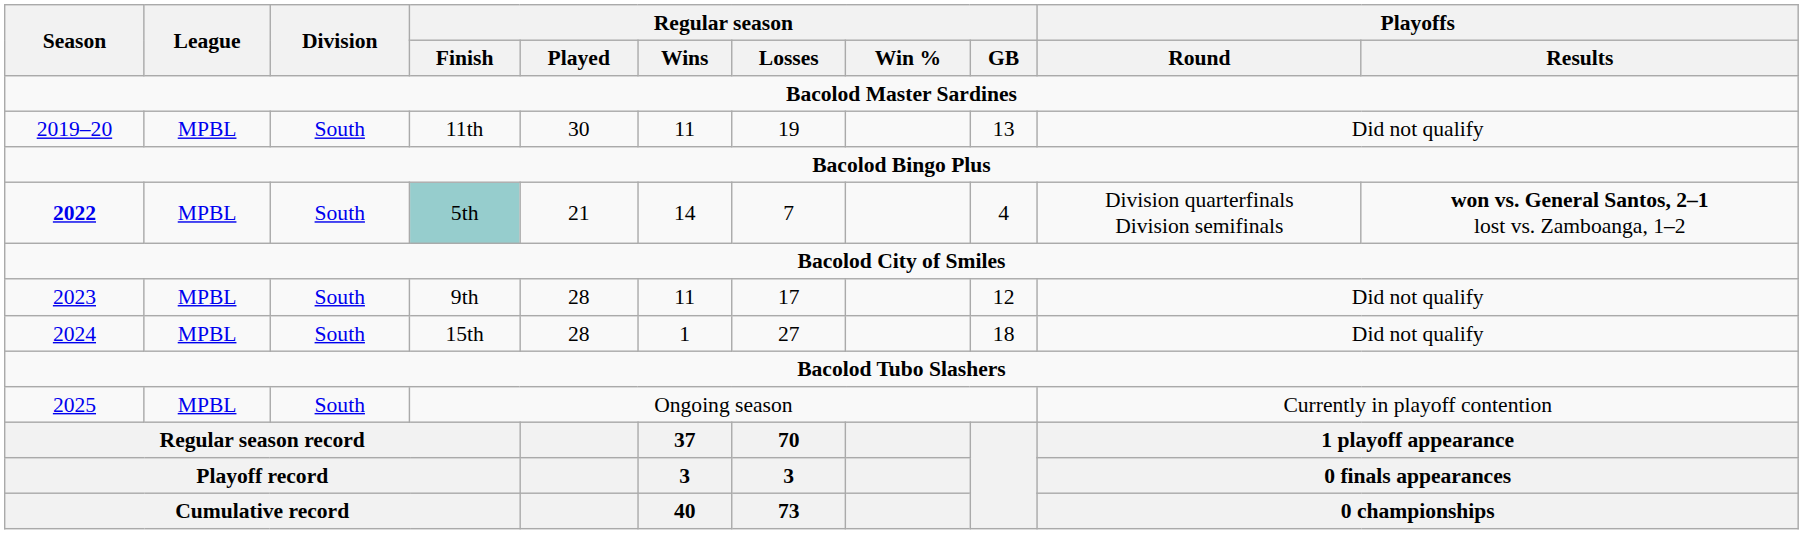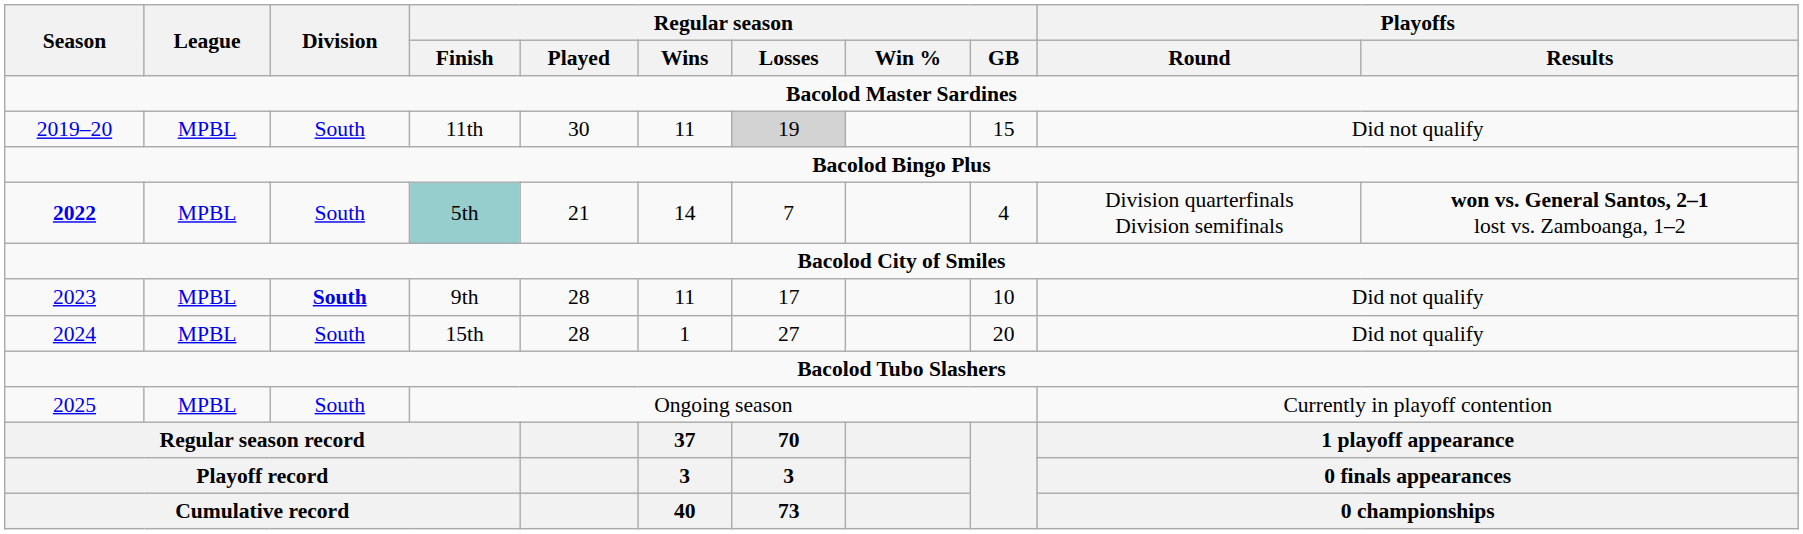(789, 129) no background -> (789, 129) lightgrey background
(1004, 129) 13 -> (1004, 129) 15
(340, 297) normal -> (340, 297) bold
(1004, 297) 12 -> (1004, 297) 10
(1004, 332) 18 -> (1004, 332) 20
